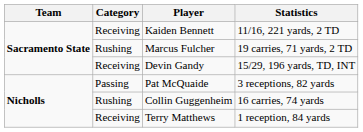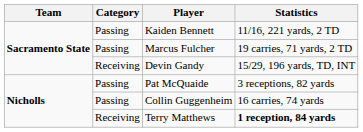(117, 30) Receiving -> (112, 30) Passing
(113, 48) Rushing -> (112, 48) Passing
(113, 100) Rushing -> (112, 100) Passing
(284, 118) normal -> (286, 118) bold
